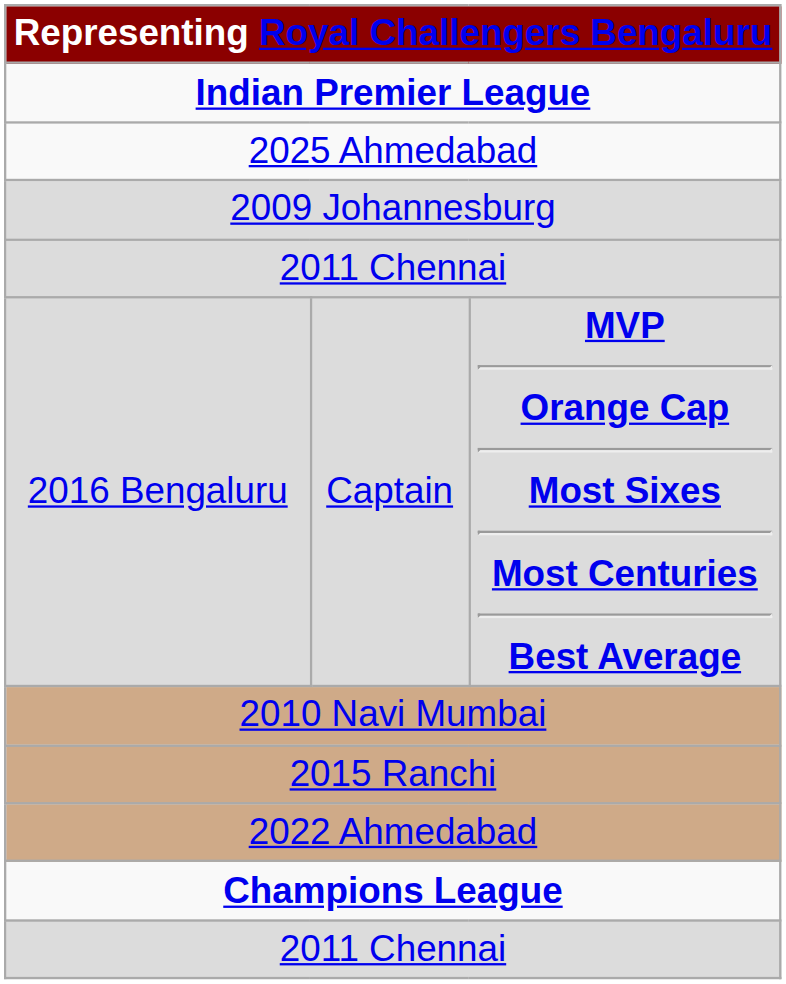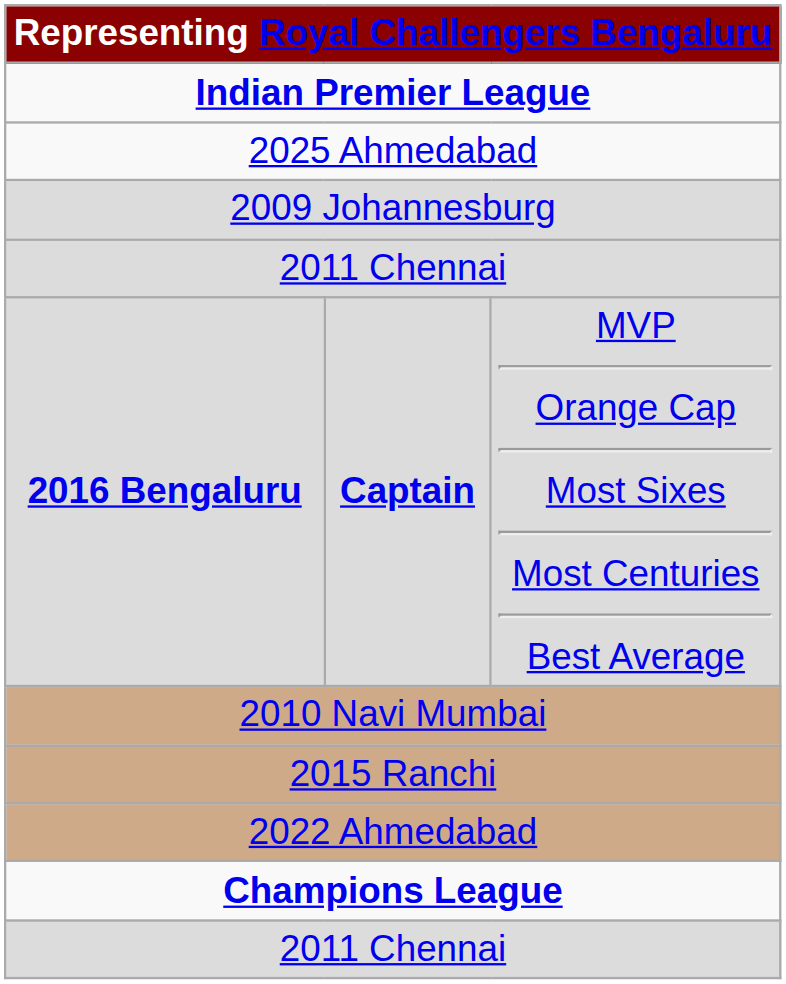(158, 491) normal -> (165, 491) bold
(390, 491) normal -> (408, 491) bold
(625, 491) bold -> (636, 491) normal
